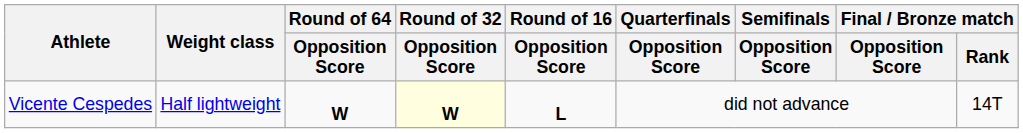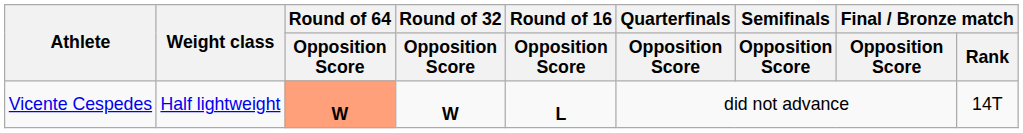(340, 114) no background -> (340, 114) lightsalmon background
(450, 114) lightyellow background -> (450, 114) no background
